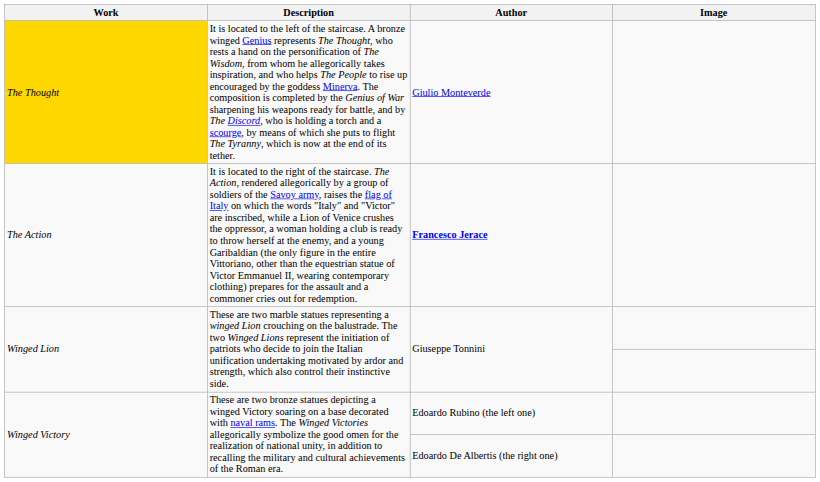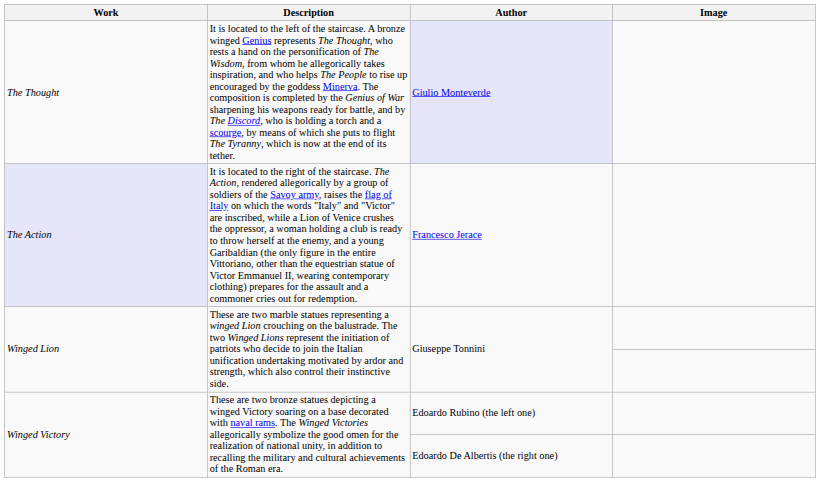(33, 92) gold background -> (33, 92) no background
(451, 92) no background -> (451, 92) lavender background
(29, 235) no background -> (29, 235) lavender background
(450, 235) bold -> (447, 235) normal
